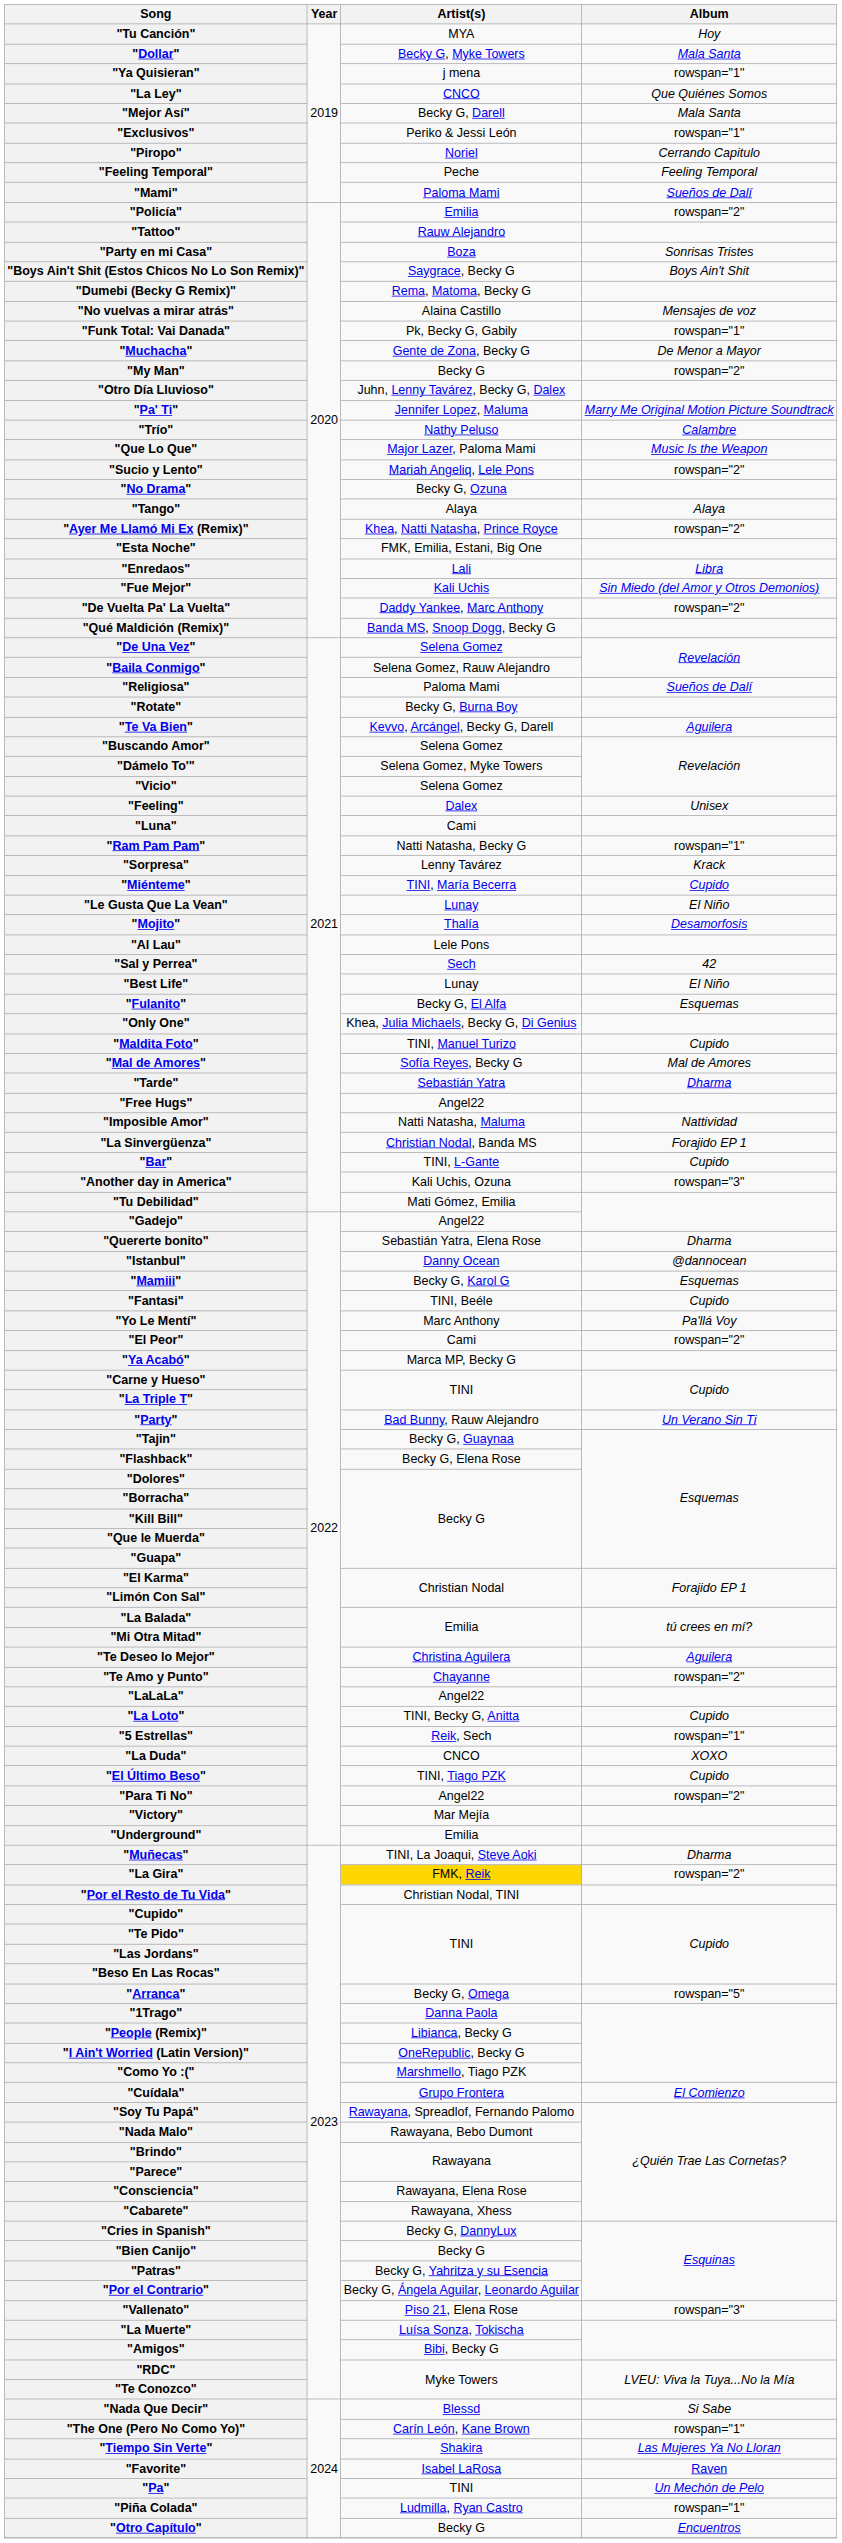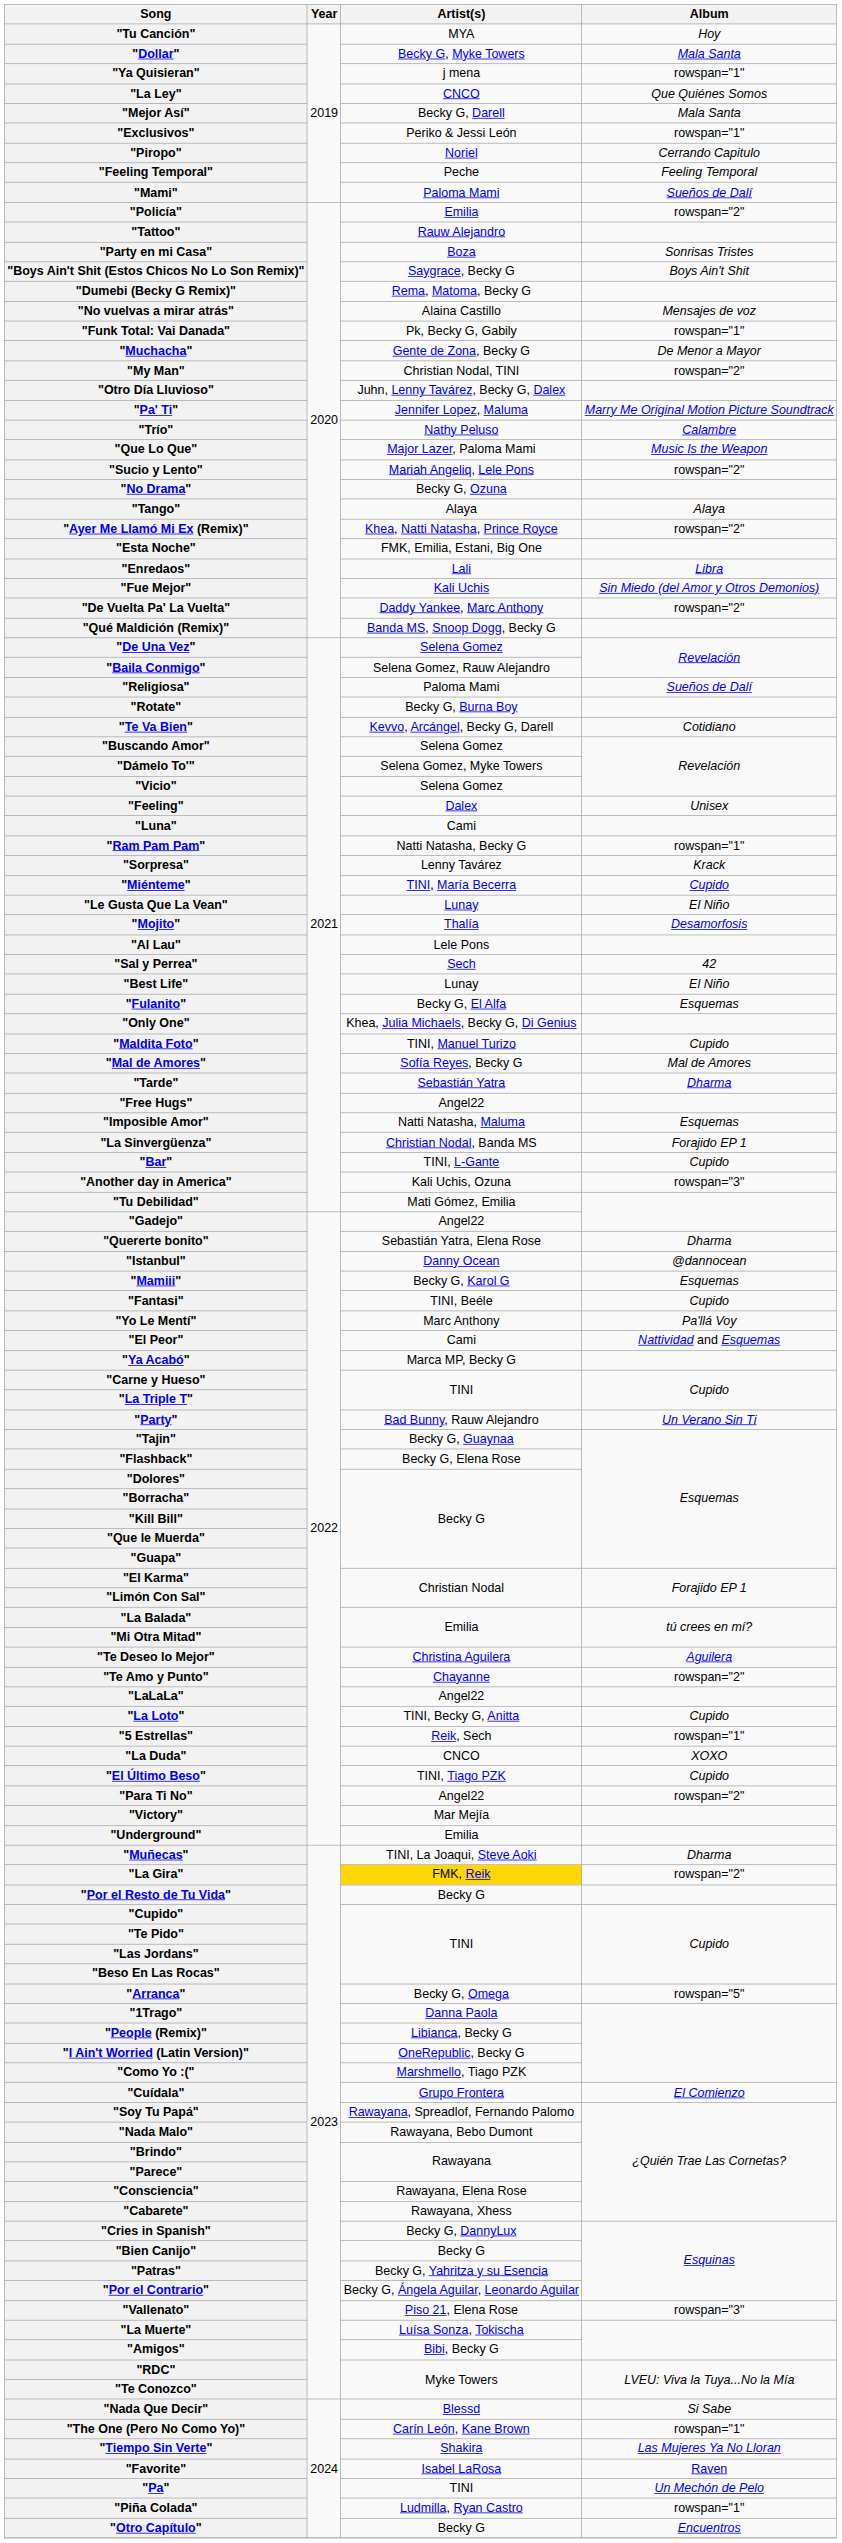(461, 370) Becky G -> (461, 370) Christian Nodal, TINI
(709, 726) Aguilera -> (709, 726) Cotidiano
(709, 1122) Nattividad -> (709, 1122) Esquemas
(709, 1340) rowspan="2" -> (709, 1340) Nattividad and Esquemas
(461, 1894) Christian Nodal, TINI -> (461, 1894) Becky G
